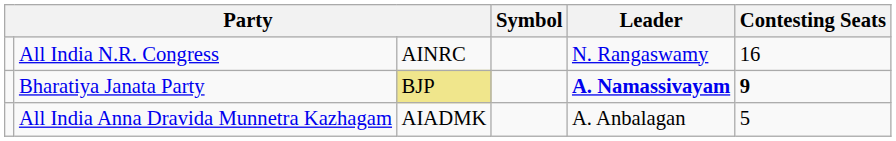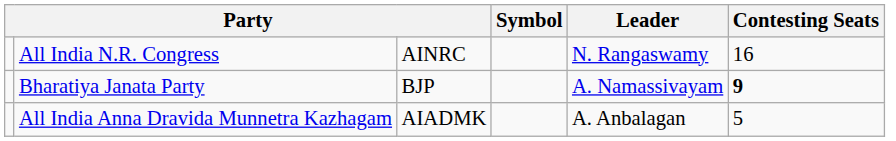(418, 86) khaki background -> (418, 86) no background
(651, 86) bold -> (648, 86) normal
